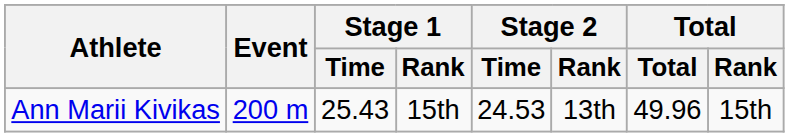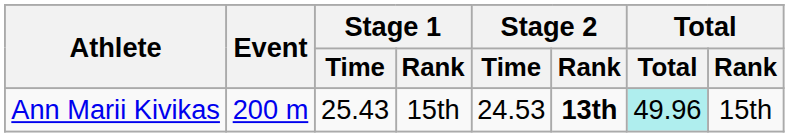(589, 110) normal -> (589, 110) bold
(667, 110) no background -> (667, 110) paleturquoise background
